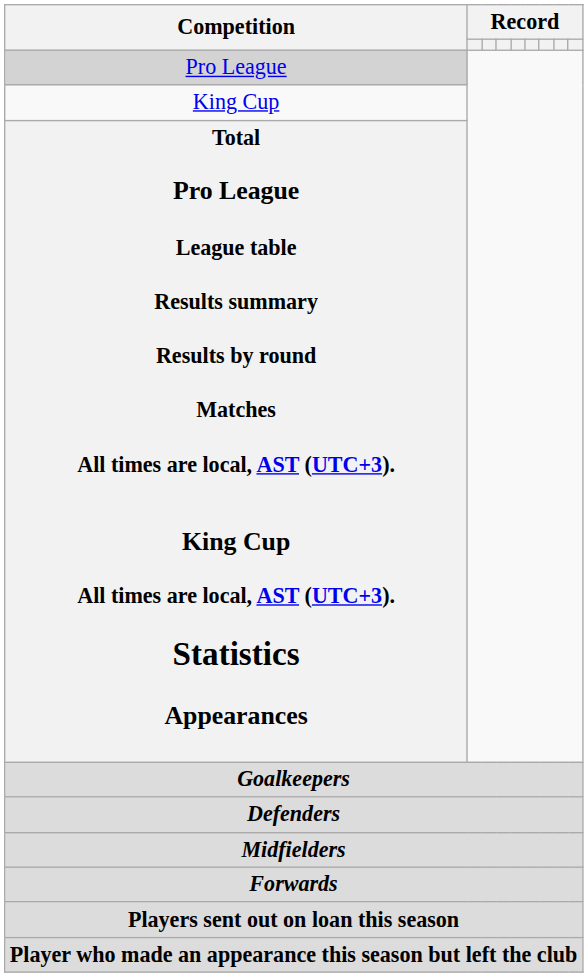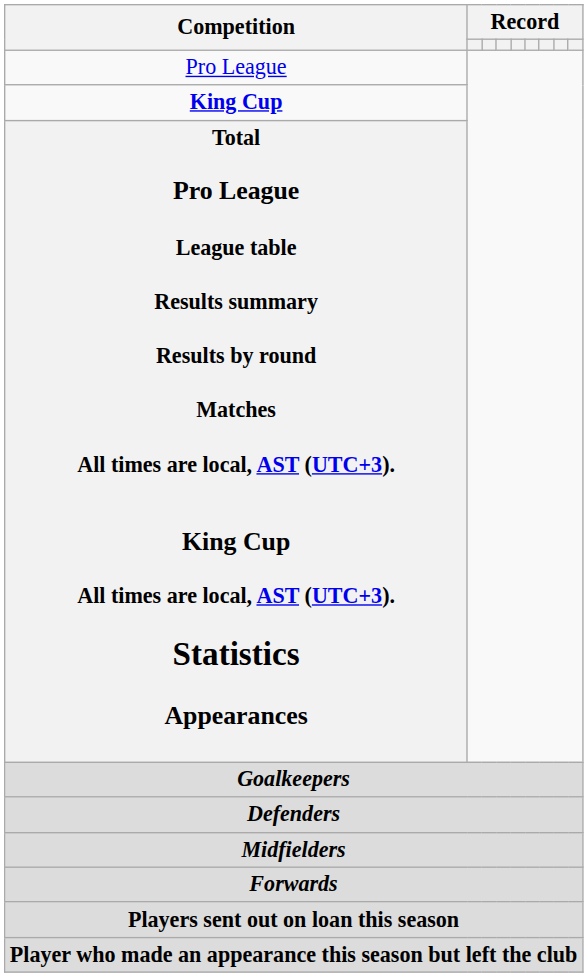(236, 67) lightgrey background -> (236, 67) no background
(236, 102) normal -> (236, 102) bold
